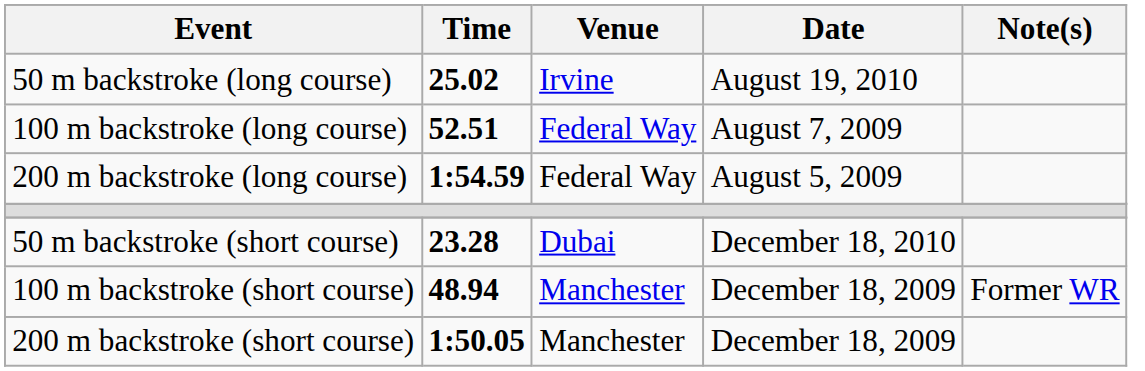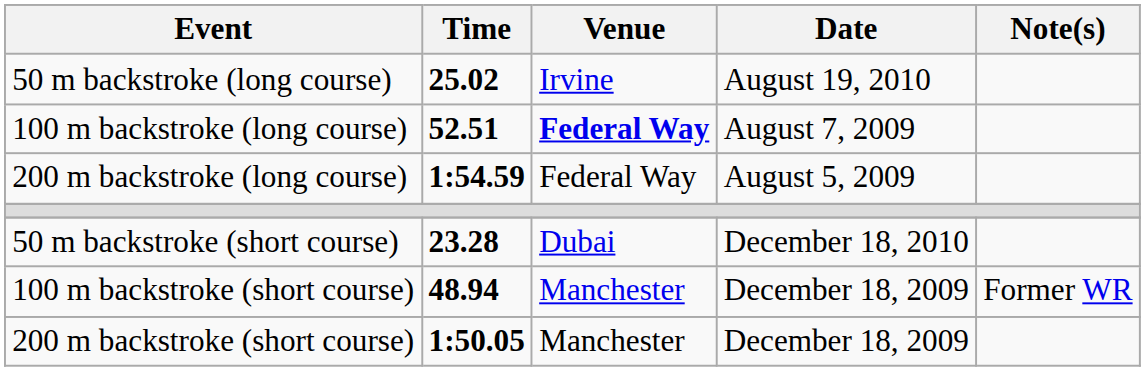(618, 128) normal -> (624, 128) bold
